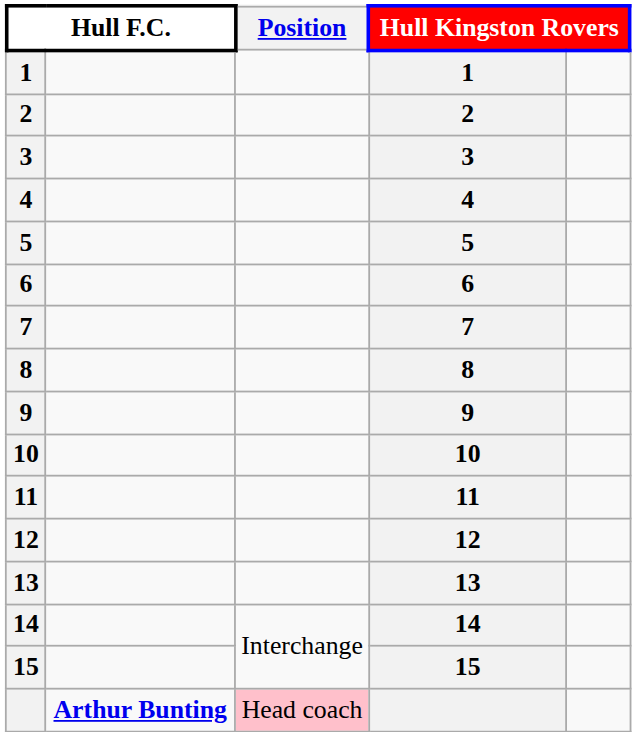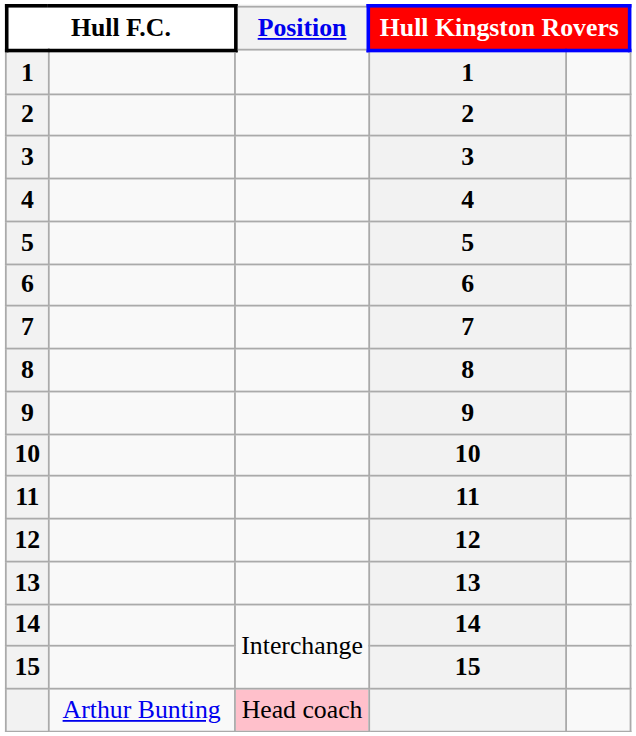(140, 709) bold -> (142, 709) normal
